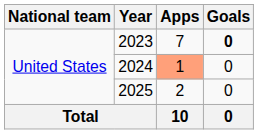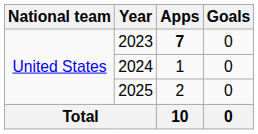(180, 41) normal -> (180, 41) bold
(228, 41) bold -> (228, 41) normal
(180, 66) lightsalmon background -> (180, 66) no background
